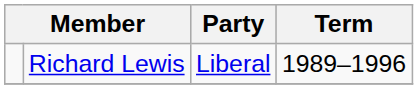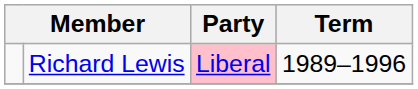(233, 63) no background -> (233, 63) pink background
